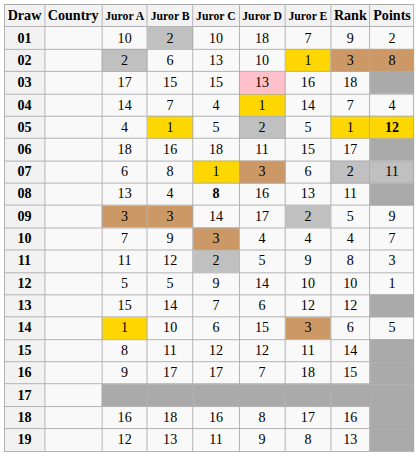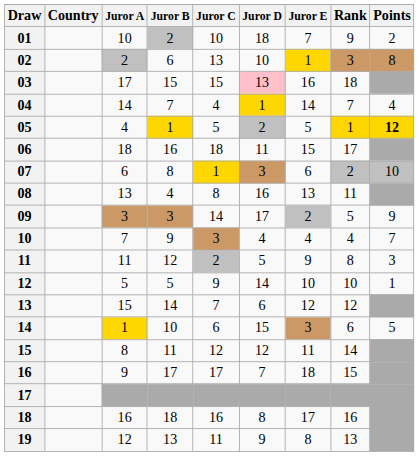(392, 171) 11 -> (392, 171) 10
(216, 194) bold -> (216, 194) normal
